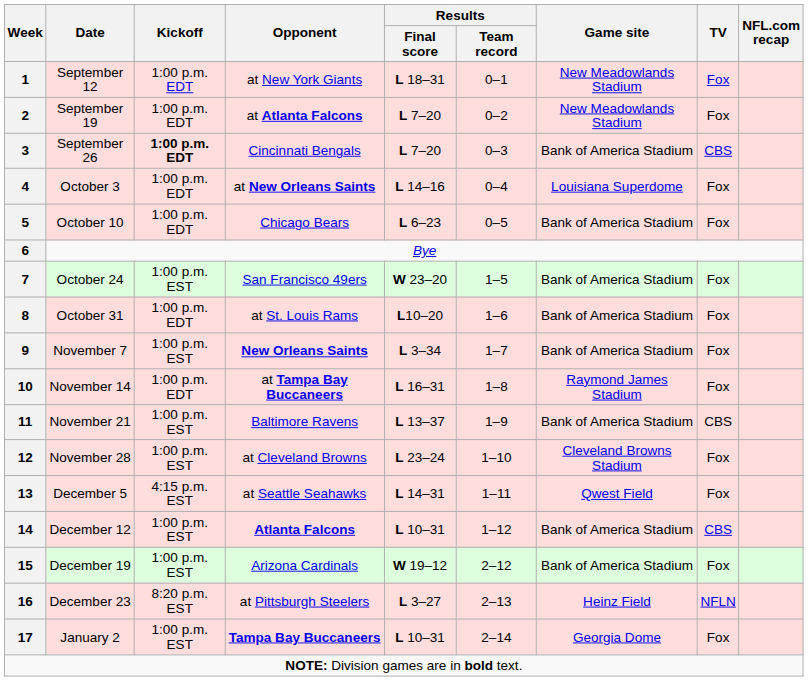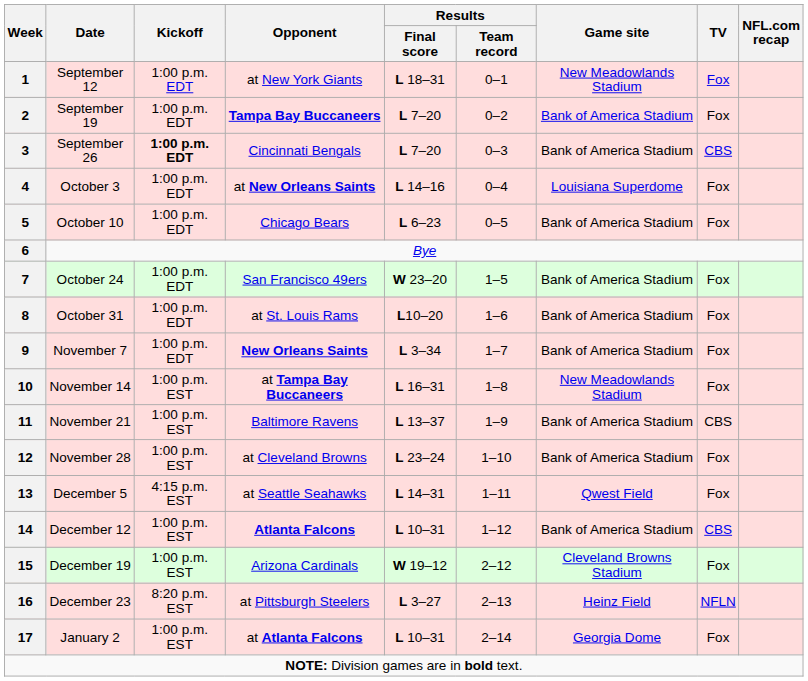(305, 115) at Atlanta Falcons -> (305, 115) Tampa Bay Buccaneers
(617, 115) New Meadowlands Stadium -> (617, 115) Bank of America Stadium
(180, 279) 1:00 p.m. EST -> (180, 279) 1:00 p.m. EDT
(180, 350) 1:00 p.m. EST -> (180, 350) 1:00 p.m. EDT
(180, 386) 1:00 p.m. EDT -> (180, 386) 1:00 p.m. EST
(617, 386) Raymond James Stadium -> (617, 386) New Meadowlands Stadium
(617, 458) Cleveland Browns Stadium -> (617, 458) Bank of America Stadium
(617, 565) Bank of America Stadium -> (617, 565) Cleveland Browns Stadium
(305, 636) Tampa Bay Buccaneers -> (305, 636) at Atlanta Falcons
